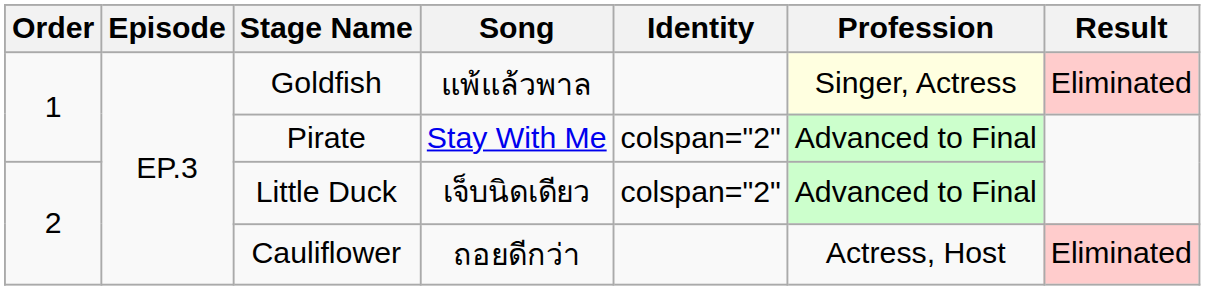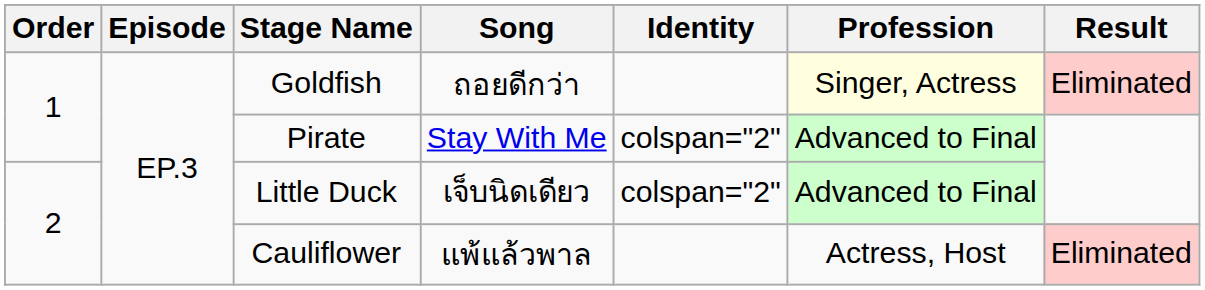(517, 83) แพ้แล้วพาล -> (517, 83) ถอยดีกว่า
(517, 254) ถอยดีกว่า -> (517, 254) แพ้แล้วพาล
